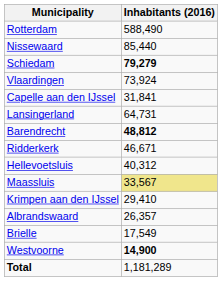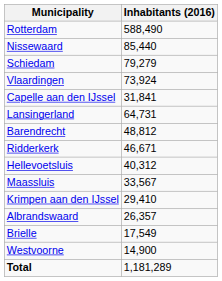(140, 64) bold -> (140, 64) normal
(140, 132) bold -> (140, 132) normal
(140, 183) khaki background -> (140, 183) no background
(140, 251) bold -> (140, 251) normal
